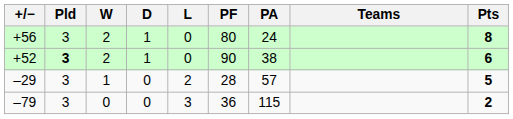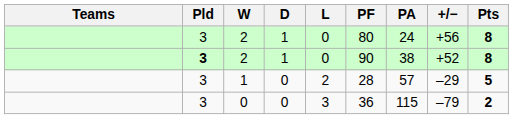columns swapped: (379, 15) <-> (25, 15)
(488, 59) 6 -> (488, 59) 8
